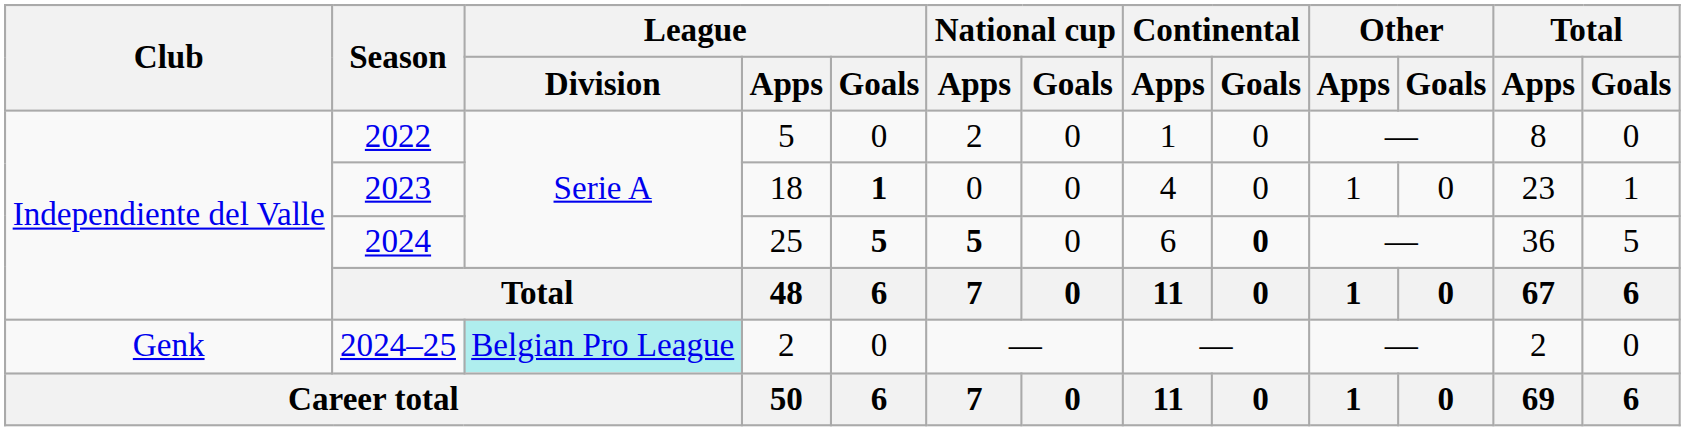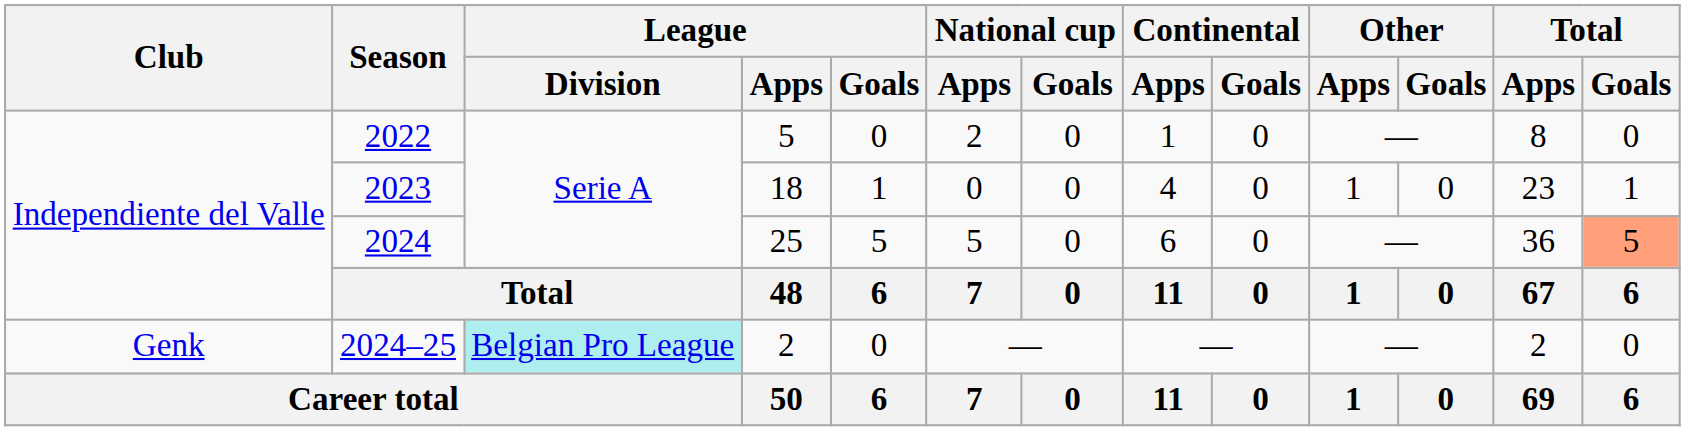(879, 188) bold -> (879, 188) normal
(879, 240) bold -> (879, 240) normal
(974, 240) bold -> (974, 240) normal
(1261, 240) bold -> (1261, 240) normal
(1631, 240) no background -> (1631, 240) lightsalmon background
